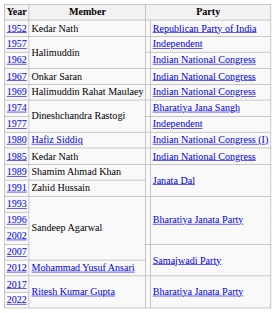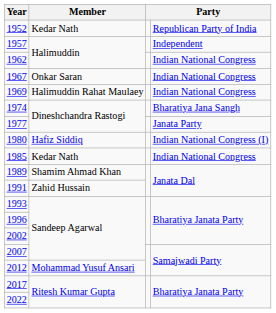(178, 124) Independent -> (177, 124) Janata Party
